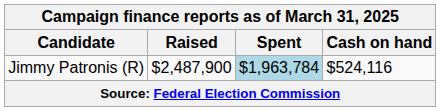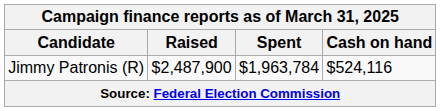(279, 67) lightblue background -> (279, 67) no background
